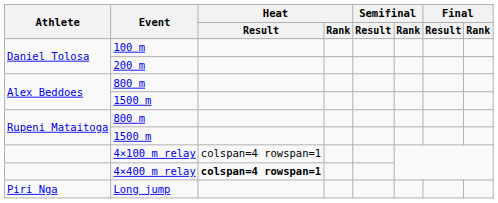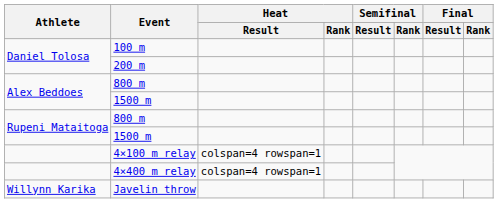(261, 171) bold -> (261, 171) normal
- row: (32, 189)
+ row: (51, 189)
